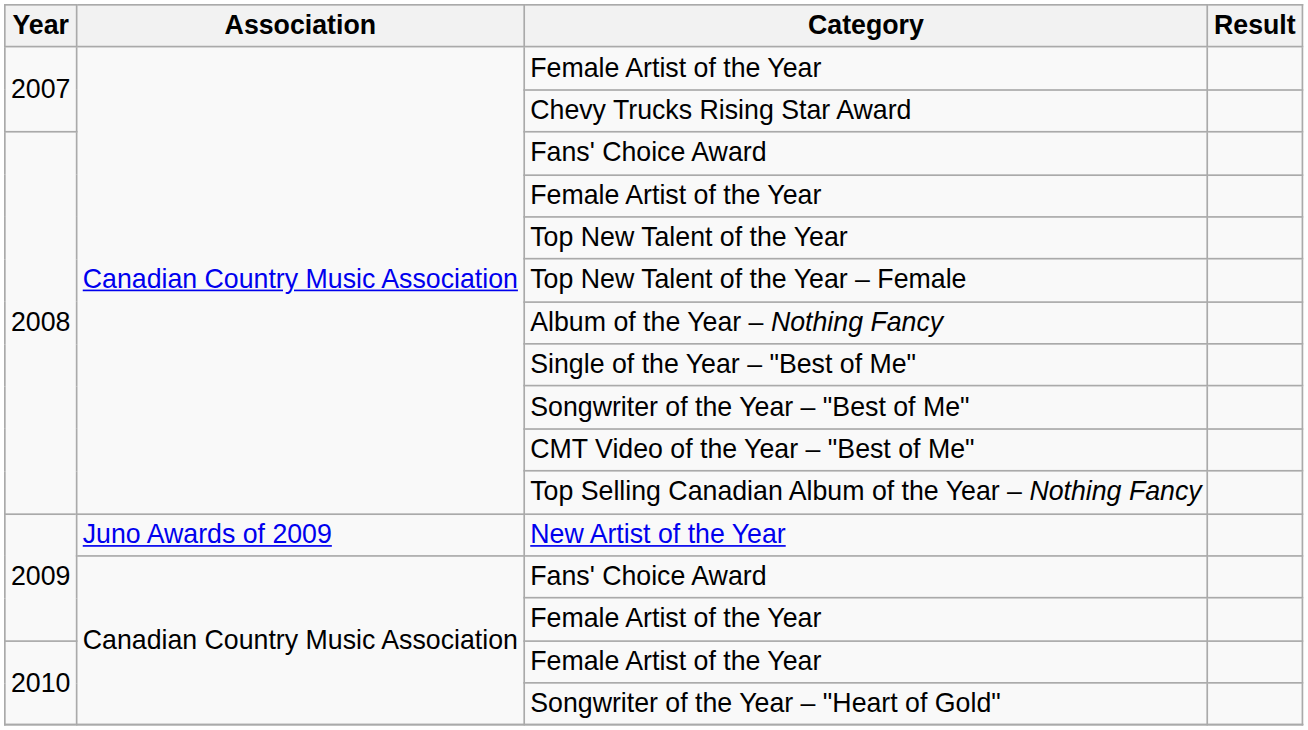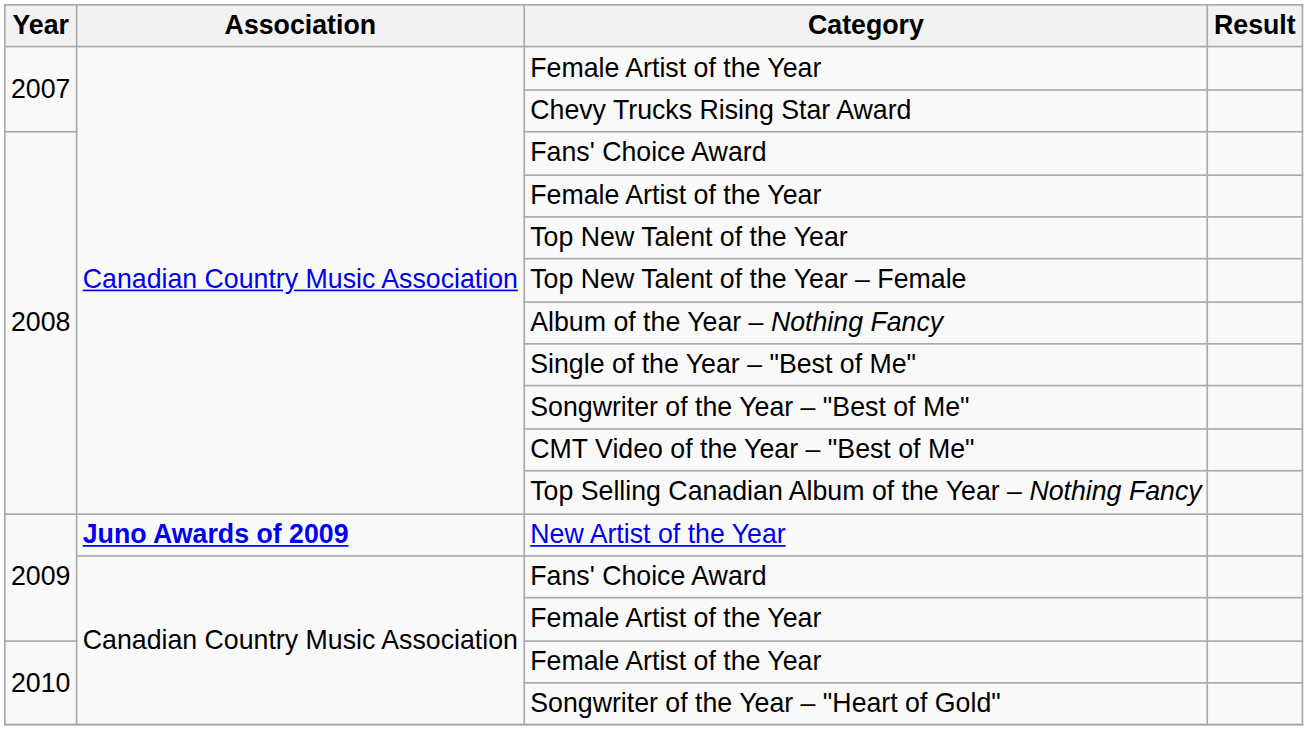(207, 534) normal -> (216, 534) bold
